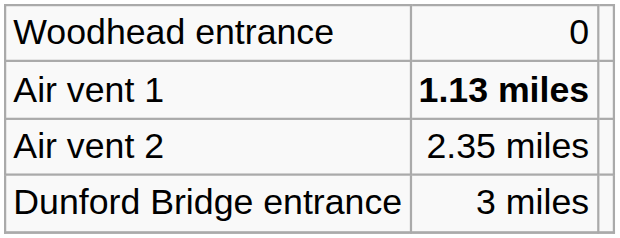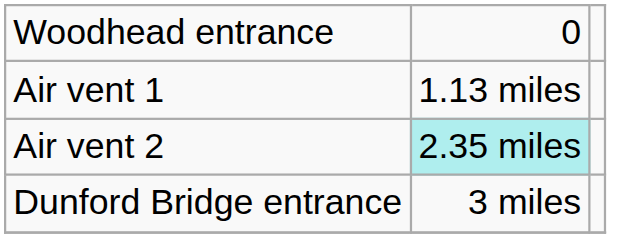(504, 89) bold -> (500, 89) normal
(508, 145) no background -> (500, 145) paleturquoise background
